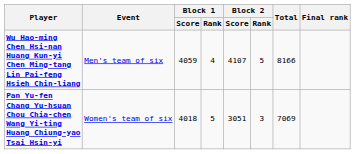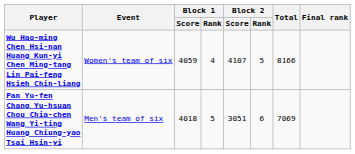(124, 60) Men's team of six -> (128, 60) Women's team of six
(128, 119) Women's team of six -> (124, 119) Men's team of six
(262, 119) 3 -> (262, 119) 6
